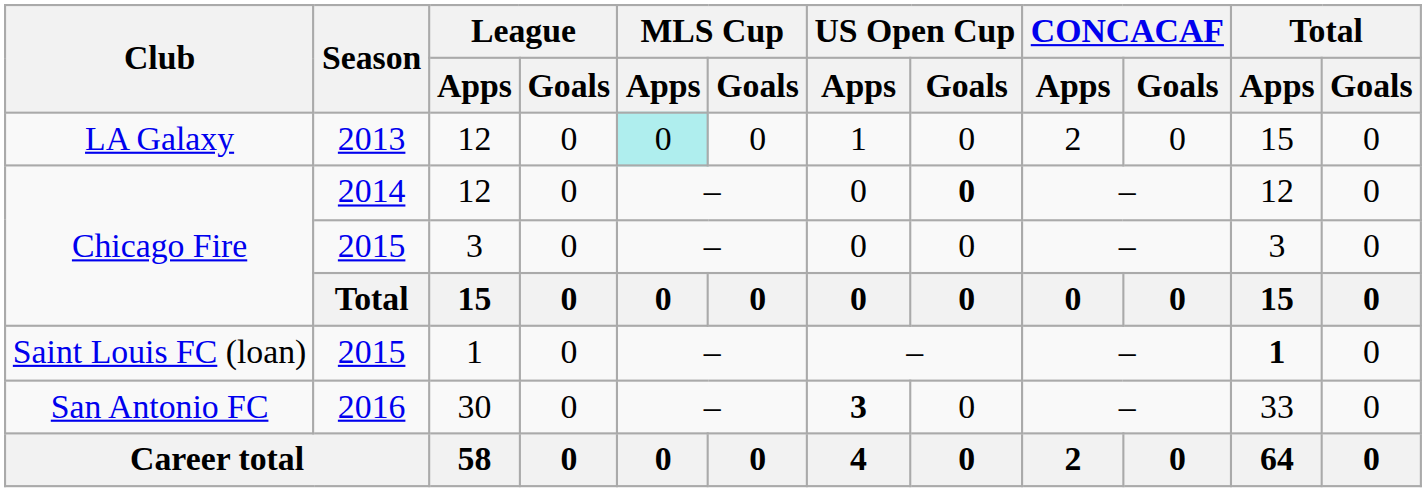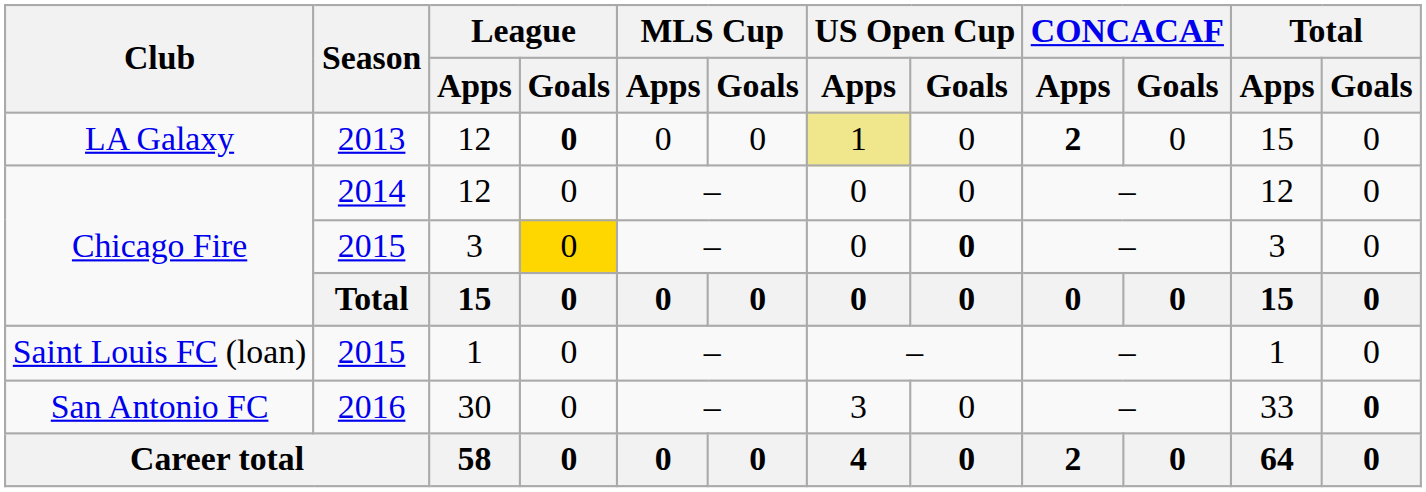(569, 138) normal -> (569, 138) bold
(663, 138) paleturquoise background -> (663, 138) no background
(859, 138) no background -> (859, 138) khaki background
(1073, 138) normal -> (1073, 138) bold
(967, 191) bold -> (967, 191) normal
(569, 245) no background -> (569, 245) gold background
(967, 245) normal -> (967, 245) bold
(1277, 352) bold -> (1277, 352) normal
(859, 406) bold -> (859, 406) normal
(1371, 406) normal -> (1371, 406) bold
